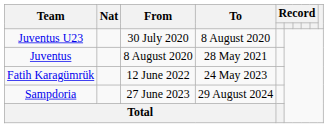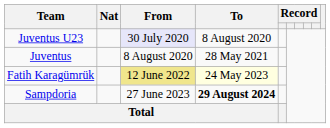(158, 38) no background -> (158, 38) lavender background
(158, 75) no background -> (158, 75) khaki background
(236, 75) no background -> (237, 75) lightyellow background
(236, 94) normal -> (237, 94) bold
